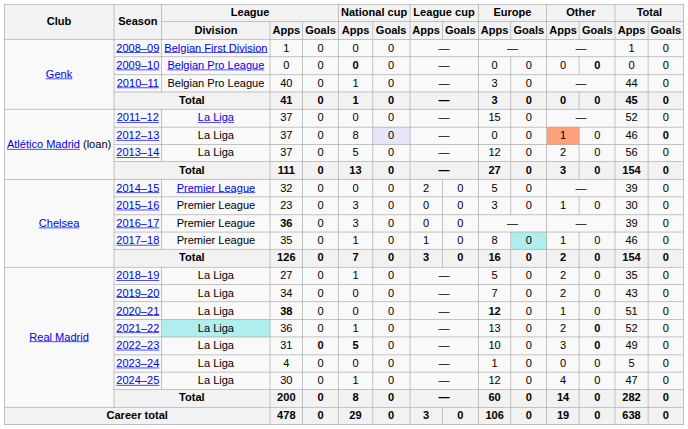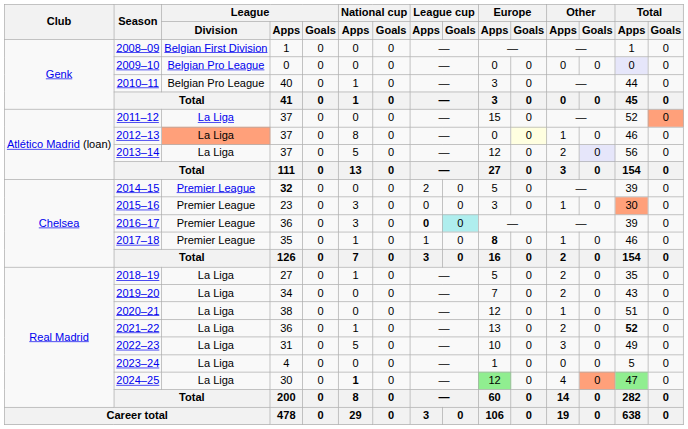(355, 65) bold -> (355, 65) normal
(597, 65) bold -> (597, 65) normal
(632, 65) no background -> (632, 65) lavender background
(666, 118) no background -> (666, 118) lightsalmon background
(216, 135) no background -> (216, 135) lightsalmon background
(391, 135) lavender background -> (391, 135) no background
(529, 135) no background -> (529, 135) lightyellow background
(563, 135) lightsalmon background -> (563, 135) no background
(666, 135) bold -> (666, 135) normal
(597, 153) no background -> (597, 153) lavender background
(286, 188) normal -> (286, 188) bold
(632, 205) no background -> (632, 205) lightsalmon background
(286, 223) bold -> (286, 223) normal
(426, 223) normal -> (426, 223) bold
(460, 223) no background -> (460, 223) paleturquoise background
(495, 240) normal -> (495, 240) bold
(529, 240) paleturquoise background -> (529, 240) no background
(286, 310) bold -> (286, 310) normal
(495, 310) bold -> (495, 310) normal
(216, 328) paleturquoise background -> (216, 328) no background
(597, 328) bold -> (597, 328) normal
(632, 328) normal -> (632, 328) bold
(321, 345) bold -> (321, 345) normal
(355, 345) bold -> (355, 345) normal
(597, 345) bold -> (597, 345) normal
(355, 380) normal -> (355, 380) bold
(495, 380) no background -> (495, 380) lightgreen background
(597, 380) no background -> (597, 380) lightsalmon background
(632, 380) no background -> (632, 380) lightgreen background
